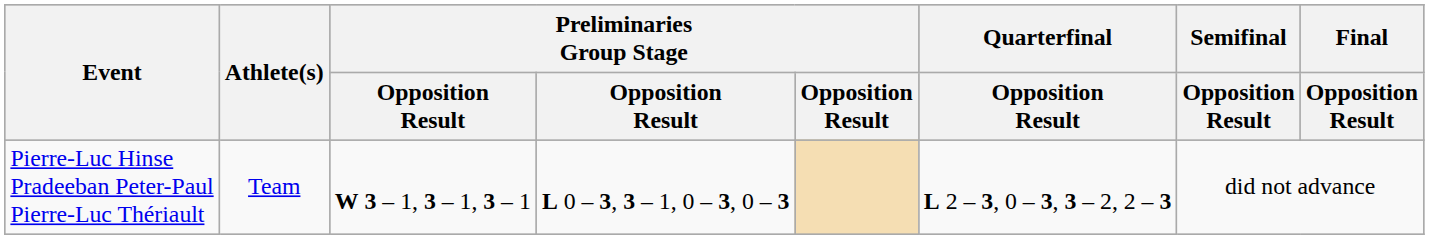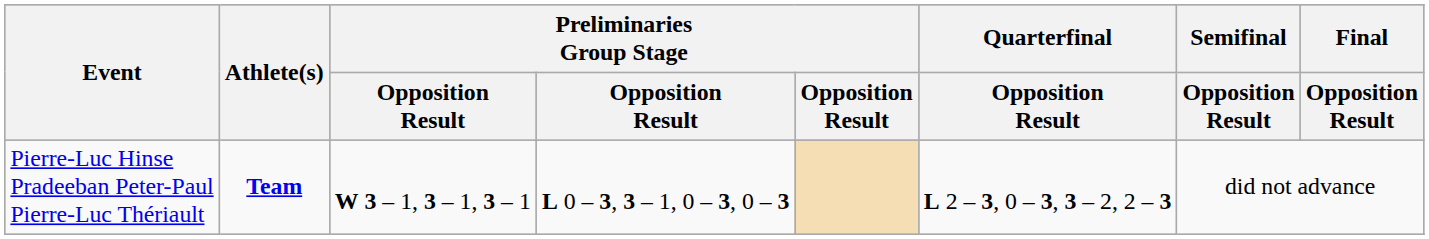(274, 187) normal -> (274, 187) bold
